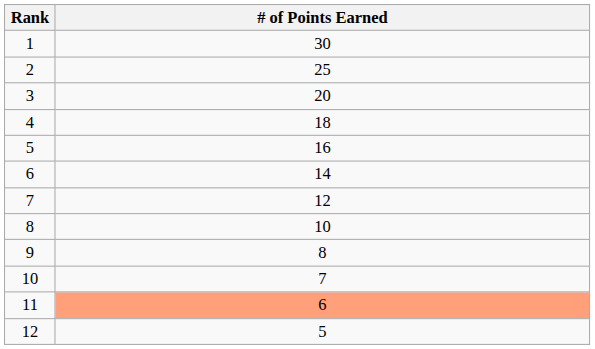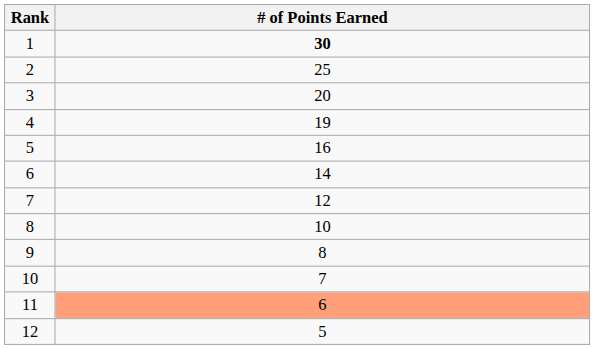(322, 43) normal -> (322, 43) bold
(322, 122) 18 -> (322, 122) 19
